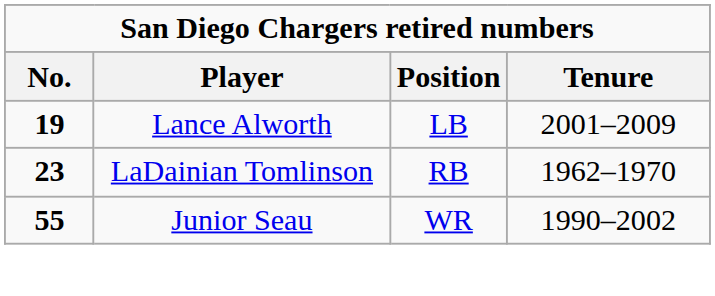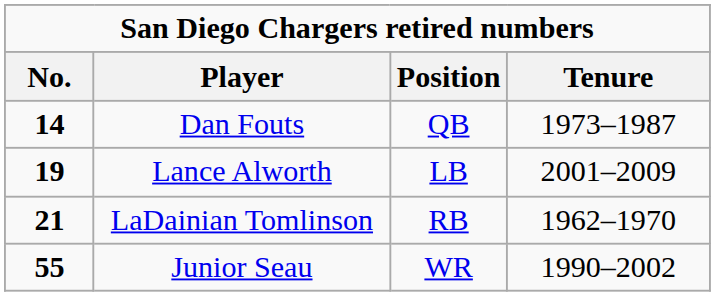+ row: (242, 123)
(49, 171) 23 -> (49, 219) 21
